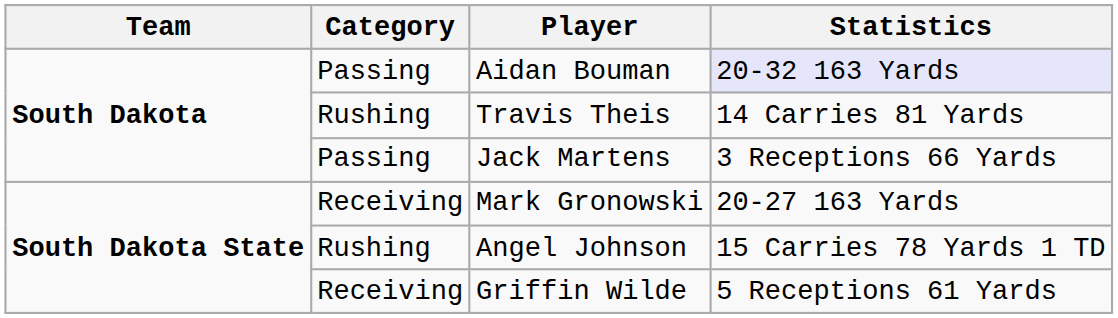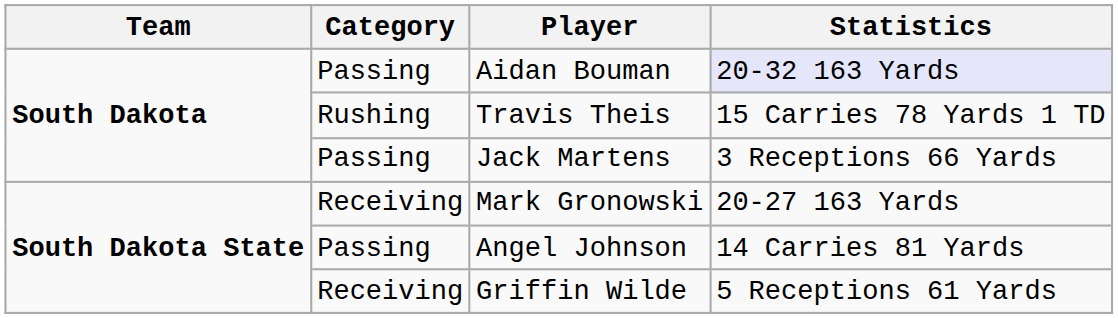(870, 115) 14 Carries 81 Yards -> (911, 115) 15 Carries 78 Yards 1 TD
(374, 247) Rushing -> (374, 247) Passing
(911, 247) 15 Carries 78 Yards 1 TD -> (870, 247) 14 Carries 81 Yards
